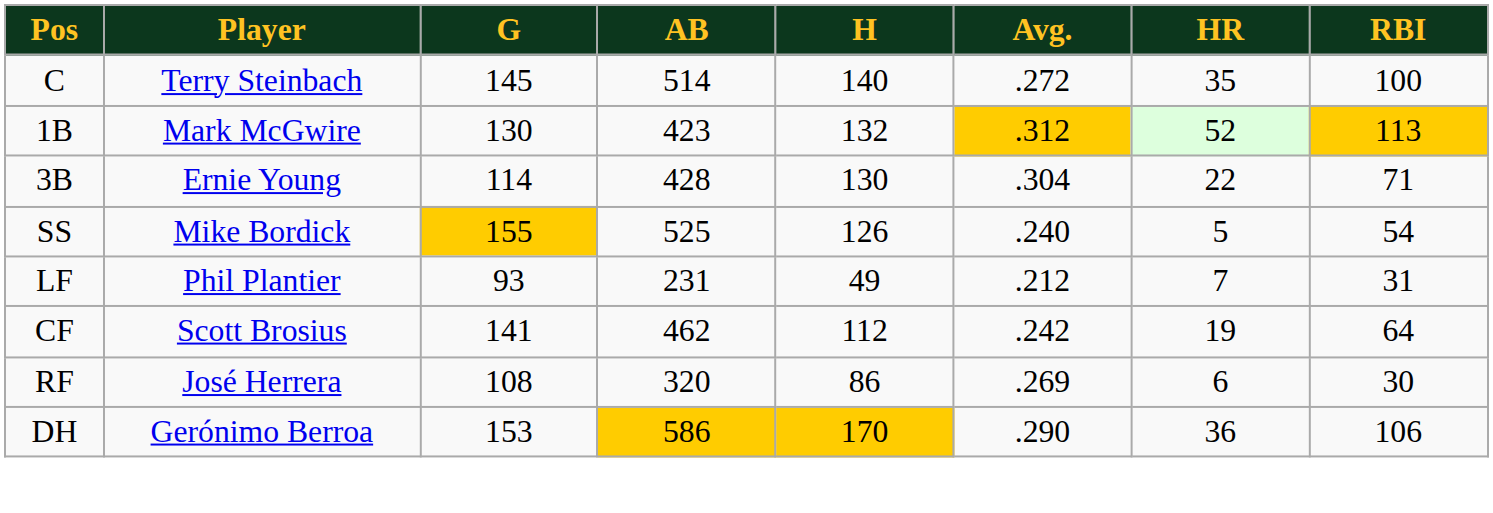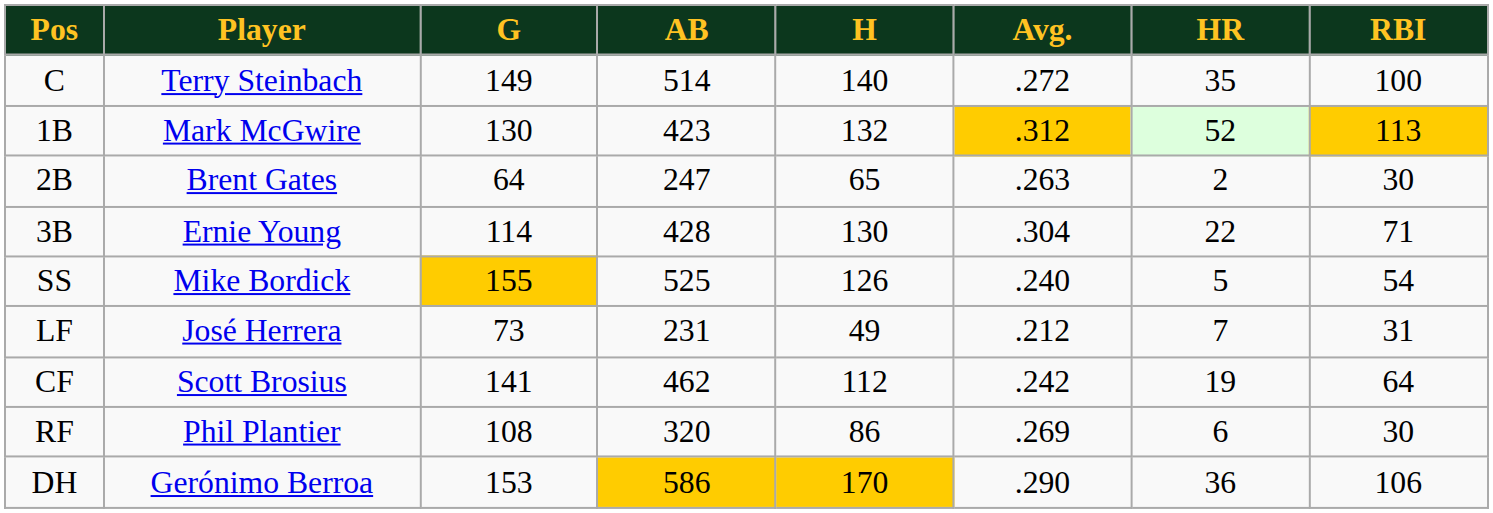(509, 79) 145 -> (509, 79) 149
+ row: (54, 180)
(262, 280) Phil Plantier -> (262, 331) José Herrera
(509, 280) 93 -> (509, 331) 73
(262, 381) José Herrera -> (262, 431) Phil Plantier
